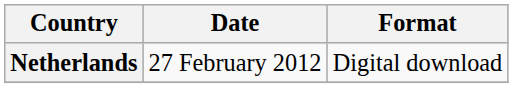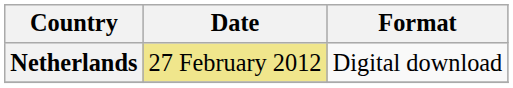(235, 62) no background -> (235, 62) khaki background
